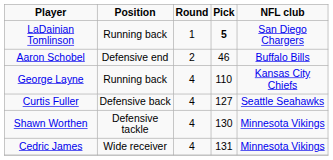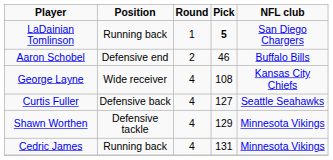(135, 79) Running back -> (135, 79) Wide receiver
(224, 79) 110 -> (224, 79) 108
(224, 124) 130 -> (224, 124) 129
(135, 146) Wide receiver -> (135, 146) Running back
